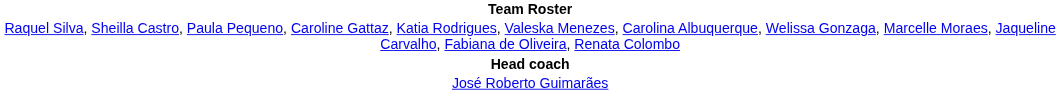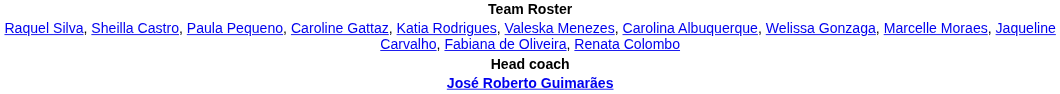(530, 83) normal -> (530, 83) bold
